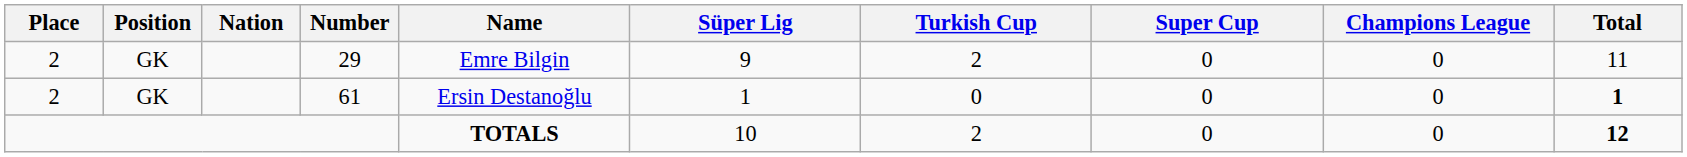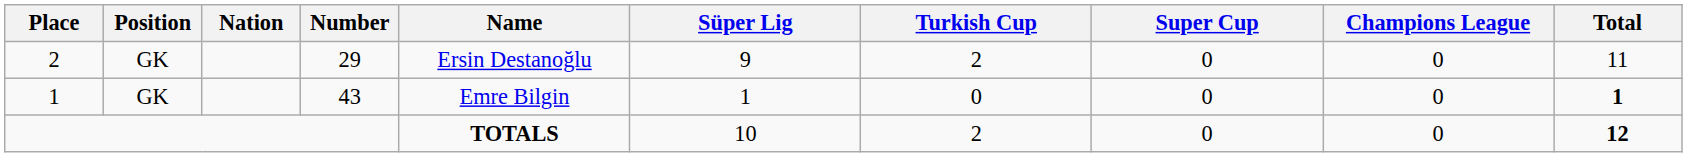(514, 59) Emre Bilgin -> (515, 59) Ersin Destanoğlu
(54, 96) 2 -> (54, 96) 1
(350, 96) 61 -> (350, 96) 43
(515, 96) Ersin Destanoğlu -> (514, 96) Emre Bilgin
